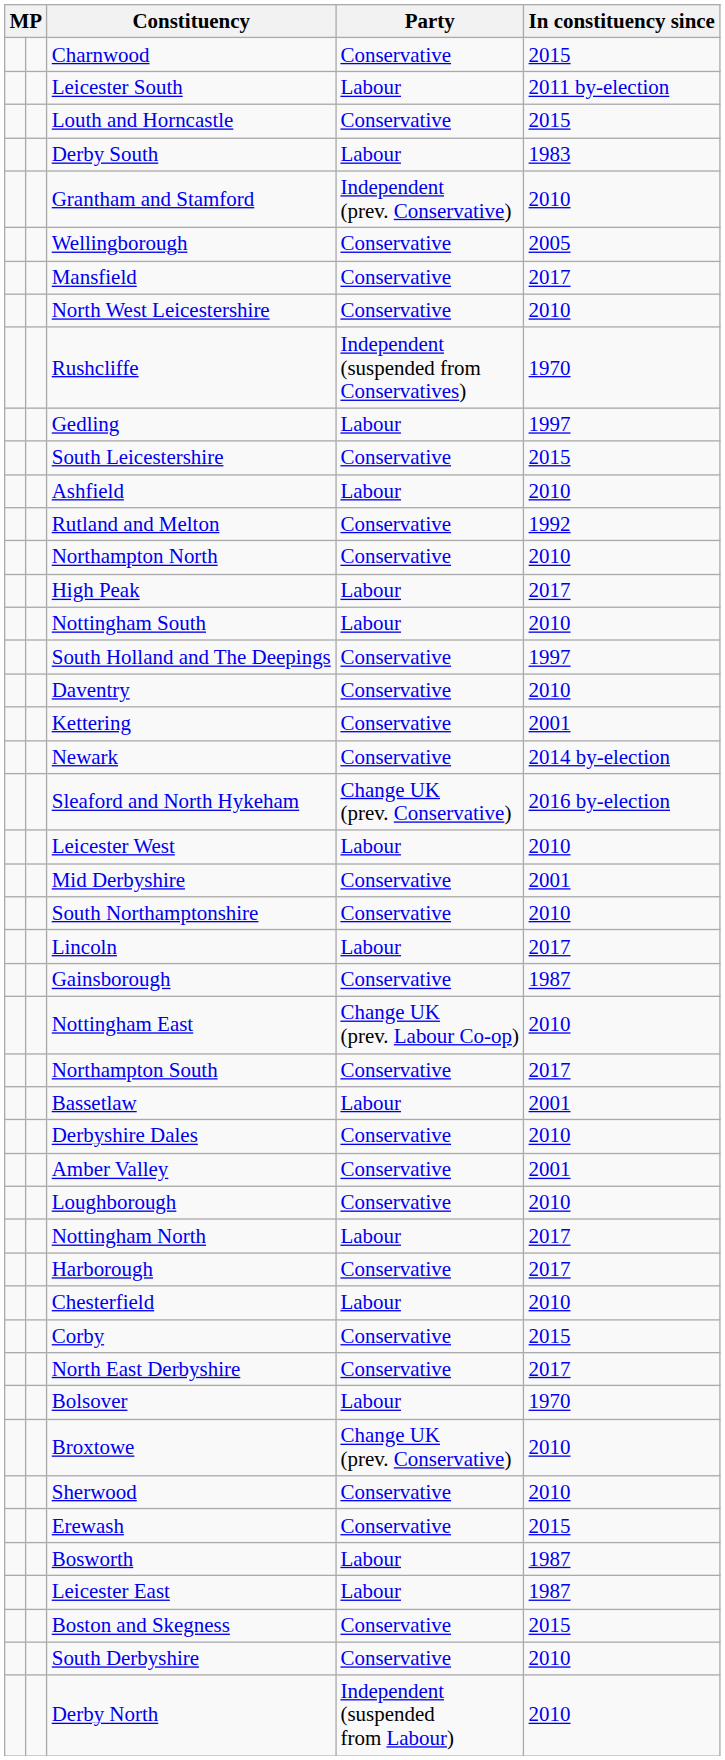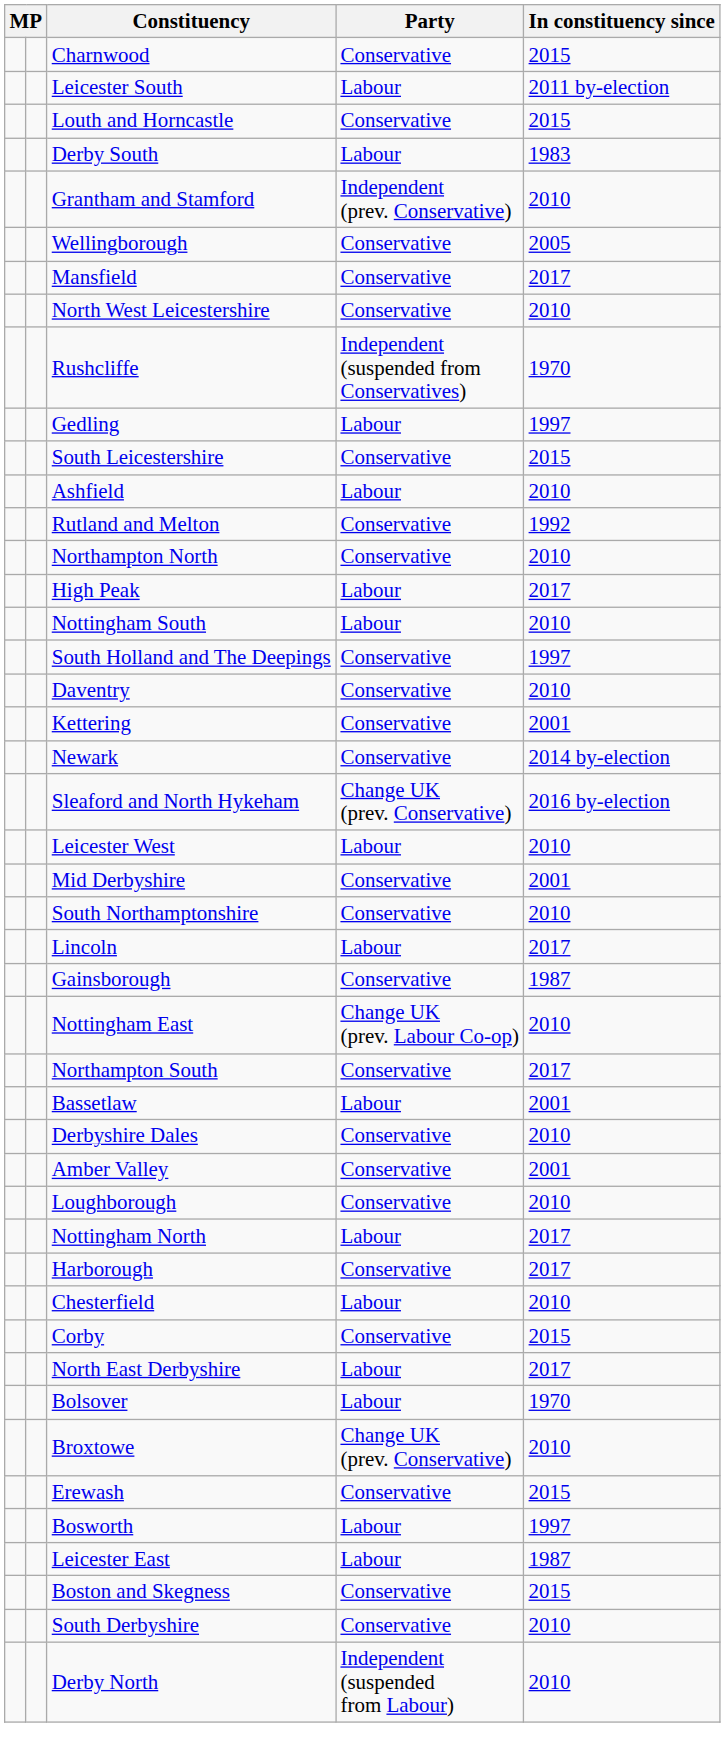(396, 1368) Conservative -> (371, 1368) Labour
- row: (94, 1492)
(550, 1558) 1987 -> (550, 1525) 1997
